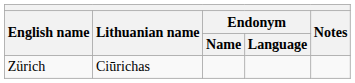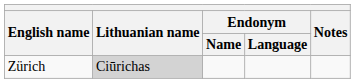(123, 66) no background -> (123, 66) lightgrey background
